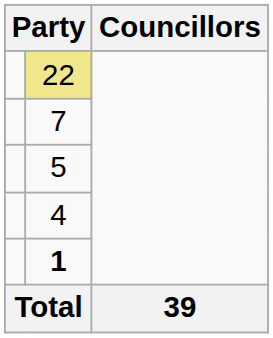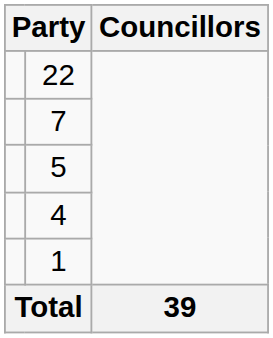(58, 74) khaki background -> (58, 74) no background
(58, 261) bold -> (58, 261) normal
